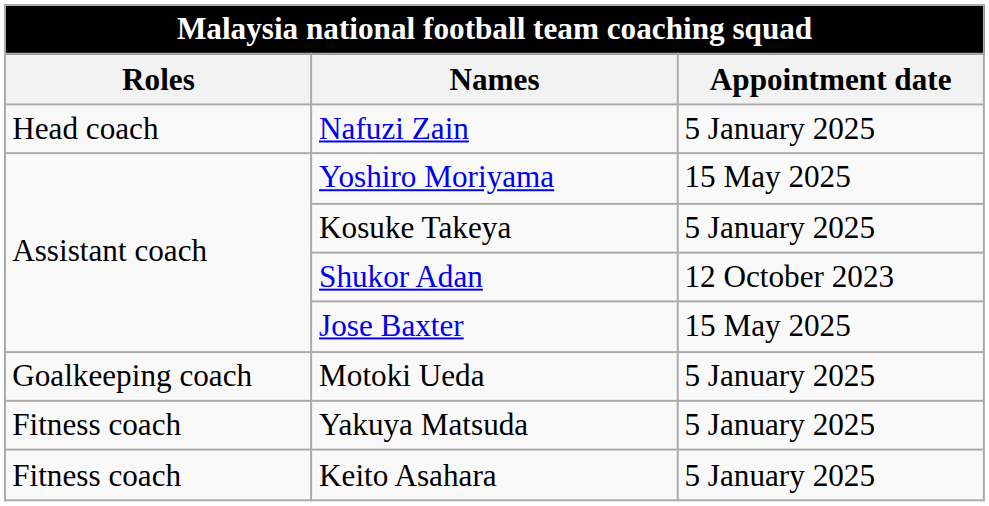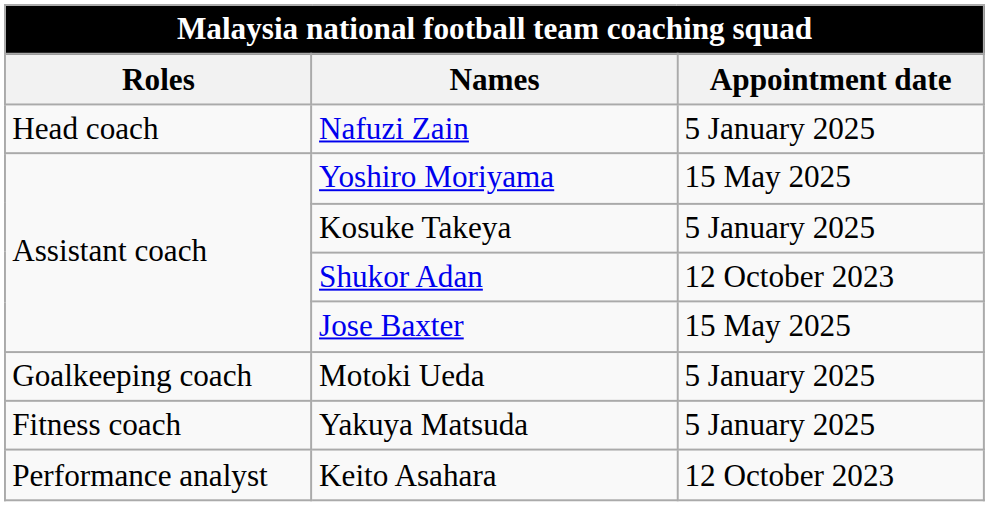(97, 474) Fitness coach -> (140, 474) Performance analyst
(780, 474) 5 January 2025 -> (789, 474) 12 October 2023
